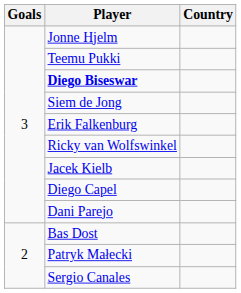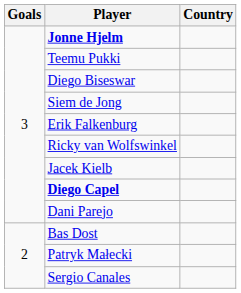(83, 37) normal -> (85, 37) bold
(92, 80) bold -> (91, 80) normal
(82, 189) normal -> (83, 189) bold
